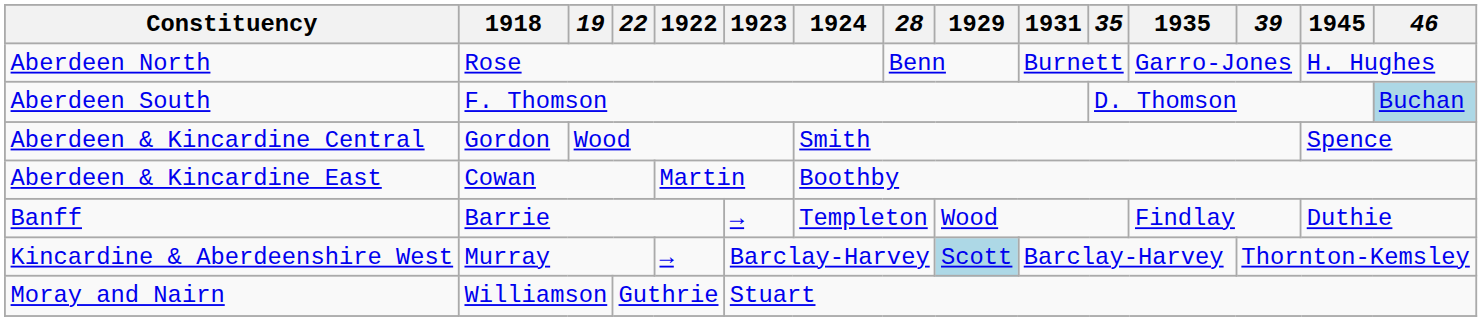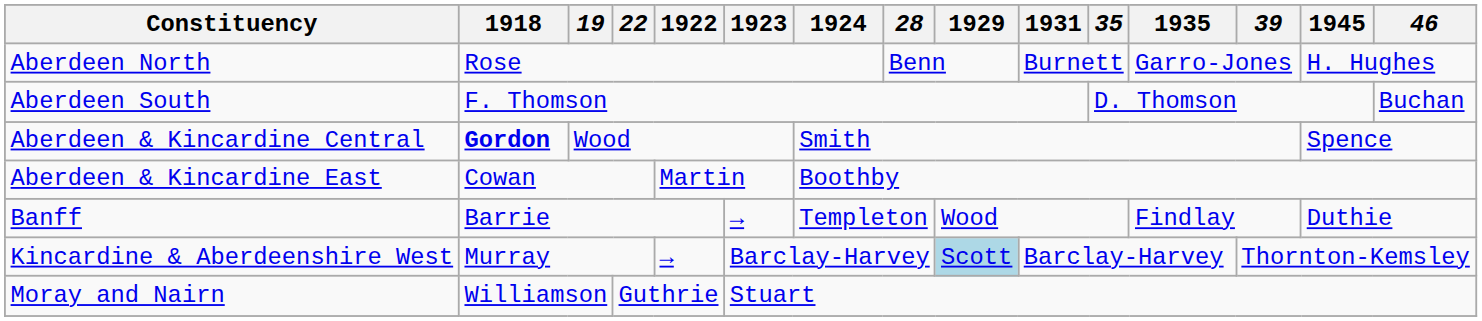(1422, 102) lightblue background -> (1422, 102) no background
(507, 141) normal -> (507, 141) bold
